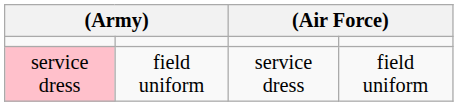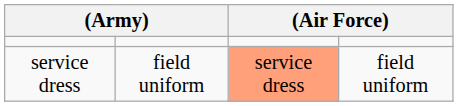(60, 73) pink background -> (60, 73) no background
(284, 73) no background -> (284, 73) lightsalmon background
